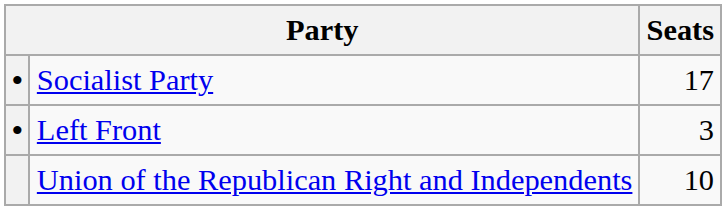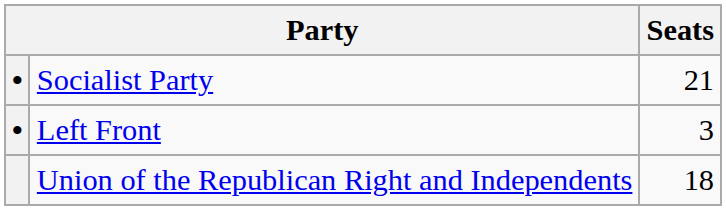(699, 79) 17 -> (699, 79) 21
(699, 180) 10 -> (699, 180) 18
